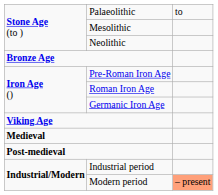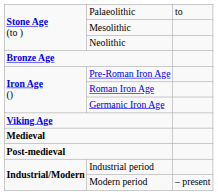(193, 182) lightsalmon background -> (193, 182) no background
